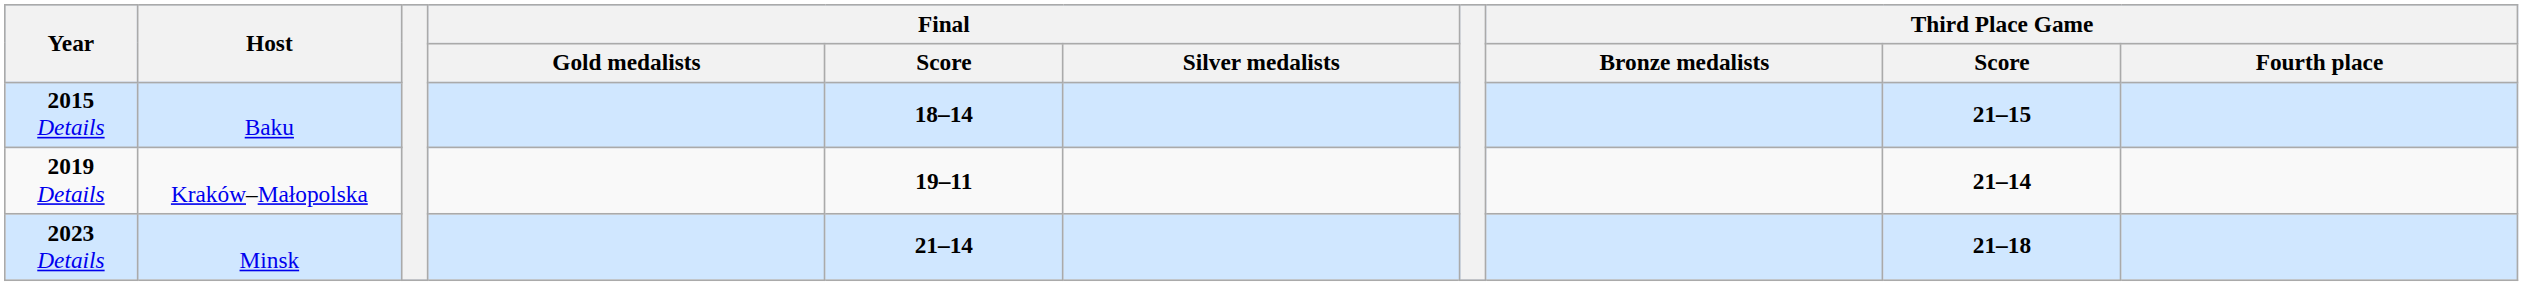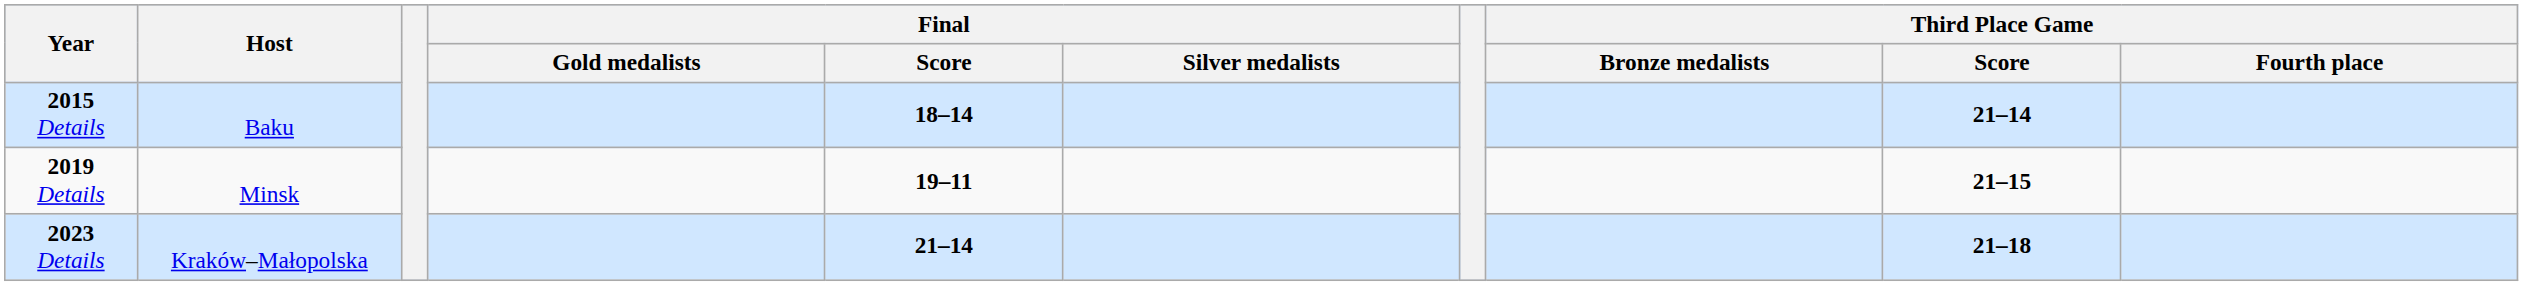(2002, 114) 21–15 -> (2002, 114) 21–14
(269, 194) Kraków–Małopolska -> (269, 194) Minsk
(2002, 180) 21–14 -> (2002, 180) 21–15
(269, 260) Minsk -> (269, 260) Kraków–Małopolska
